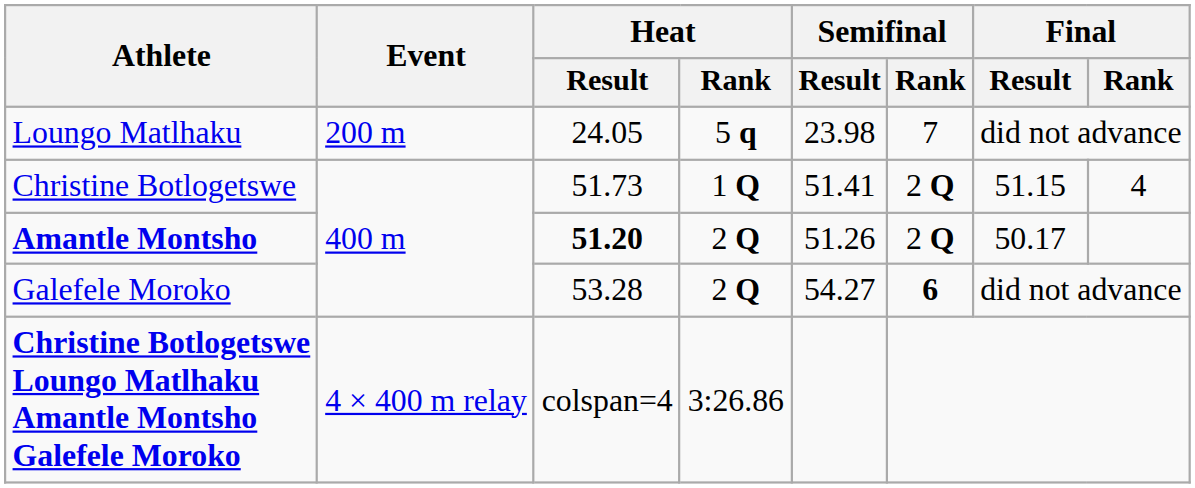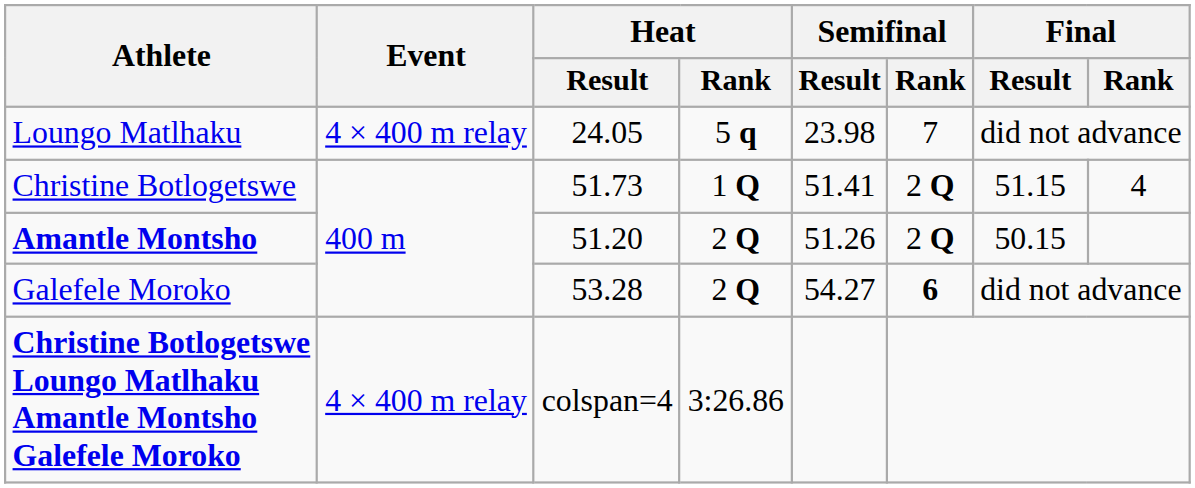(365, 133) 200 m -> (426, 133) 4 × 400 m relay
(607, 238) bold -> (607, 238) normal
(1030, 238) 50.17 -> (1030, 238) 50.15
